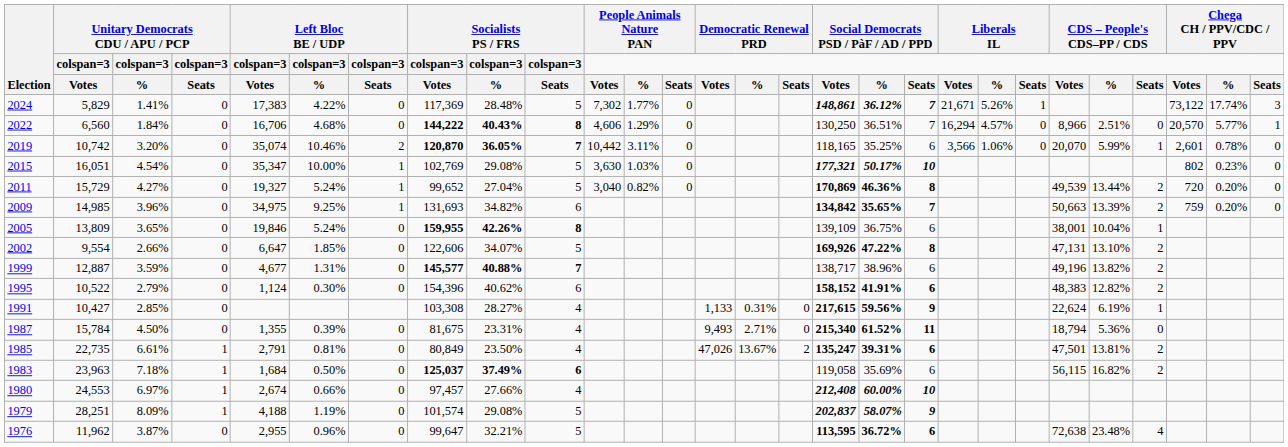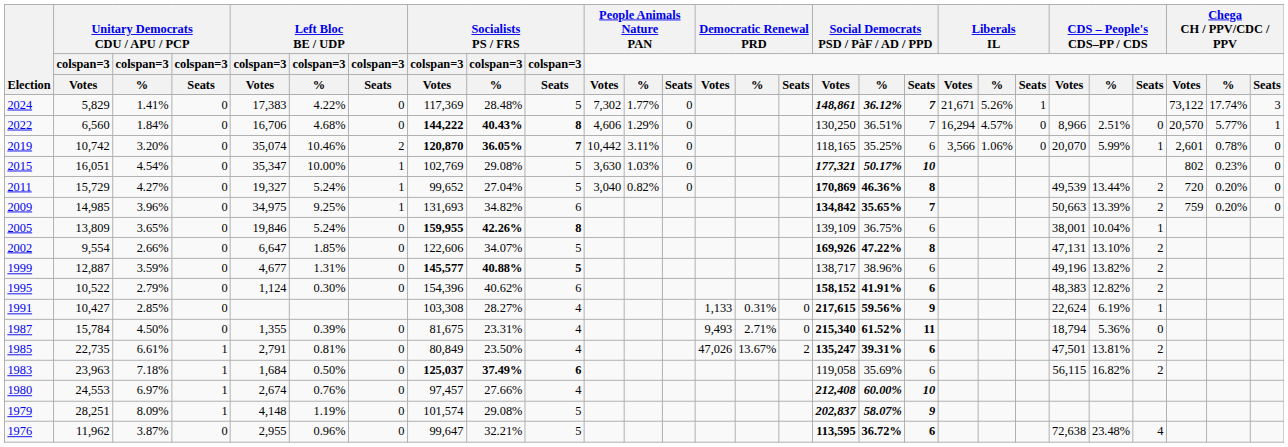(578, 268) 7 -> (578, 268) 5
(330, 390) 0.66% -> (330, 390) 0.76%
(273, 410) 4,188 -> (273, 410) 4,148
